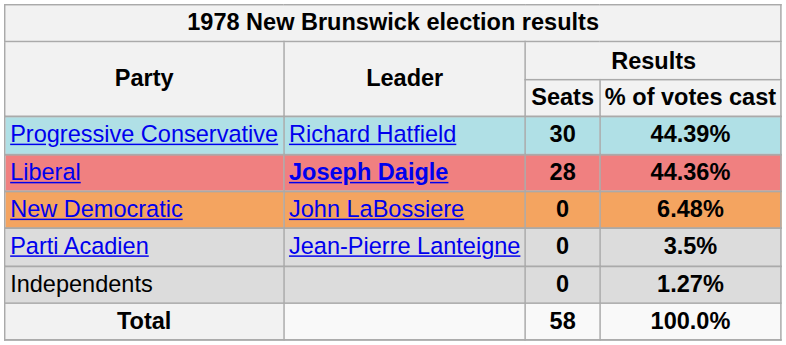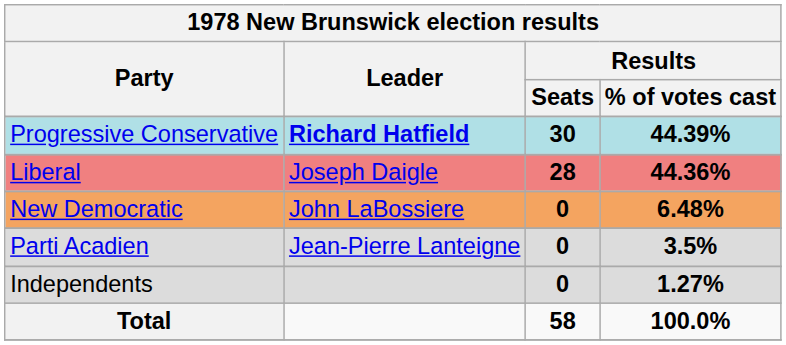(373, 135) normal -> (379, 135) bold
(369, 172) bold -> (364, 172) normal
